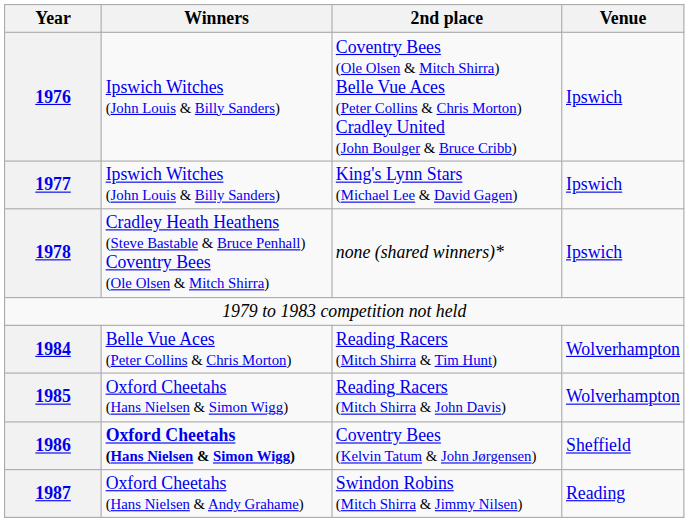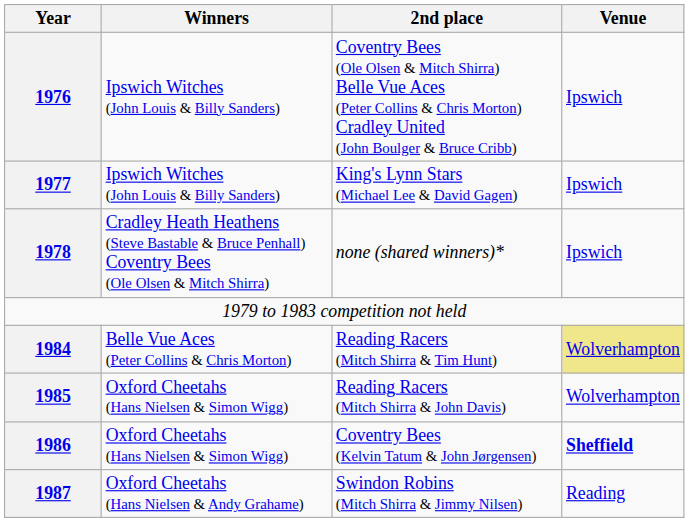(623, 349) no background -> (623, 349) khaki background
(200, 445) bold -> (197, 445) normal
(598, 445) normal -> (600, 445) bold
